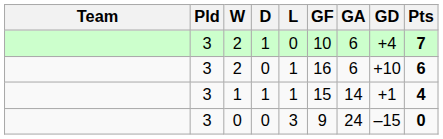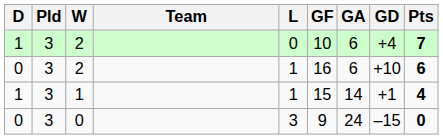columns swapped: (98, 17) <-> (265, 17)
